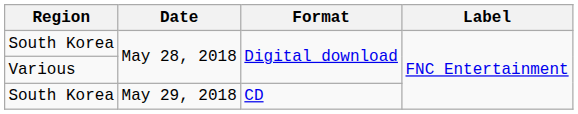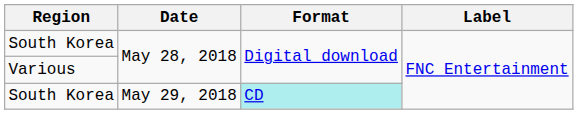(254, 96) no background -> (254, 96) paleturquoise background
